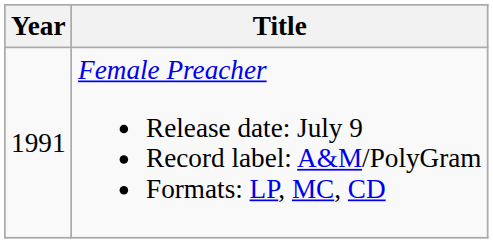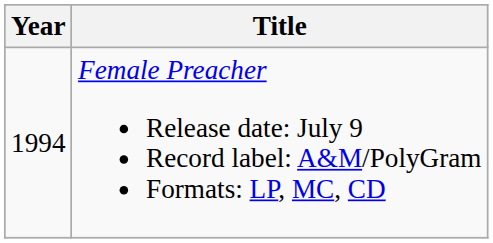(38, 142) 1991 -> (38, 142) 1994
